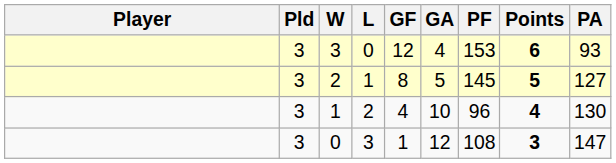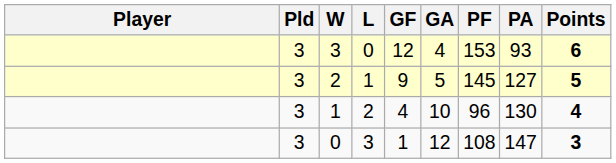columns swapped: (590, 19) <-> (535, 19)
(403, 81) 8 -> (403, 81) 9
